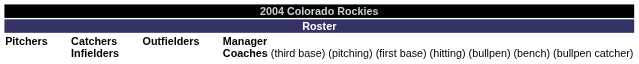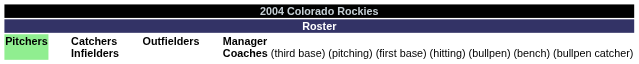(26, 41) no background -> (26, 41) lightgreen background
